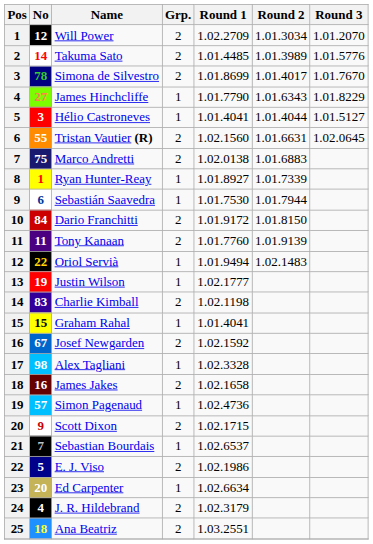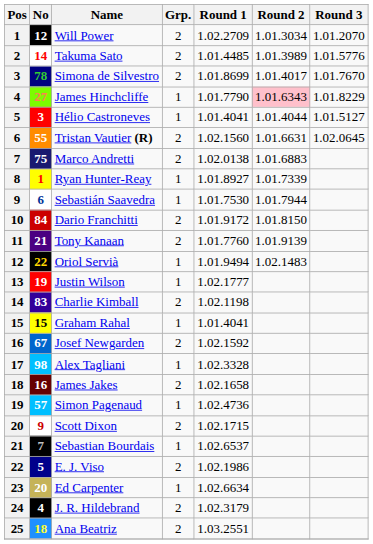(281, 96) no background -> (281, 96) pink background
(41, 240) 11 -> (41, 240) 21
